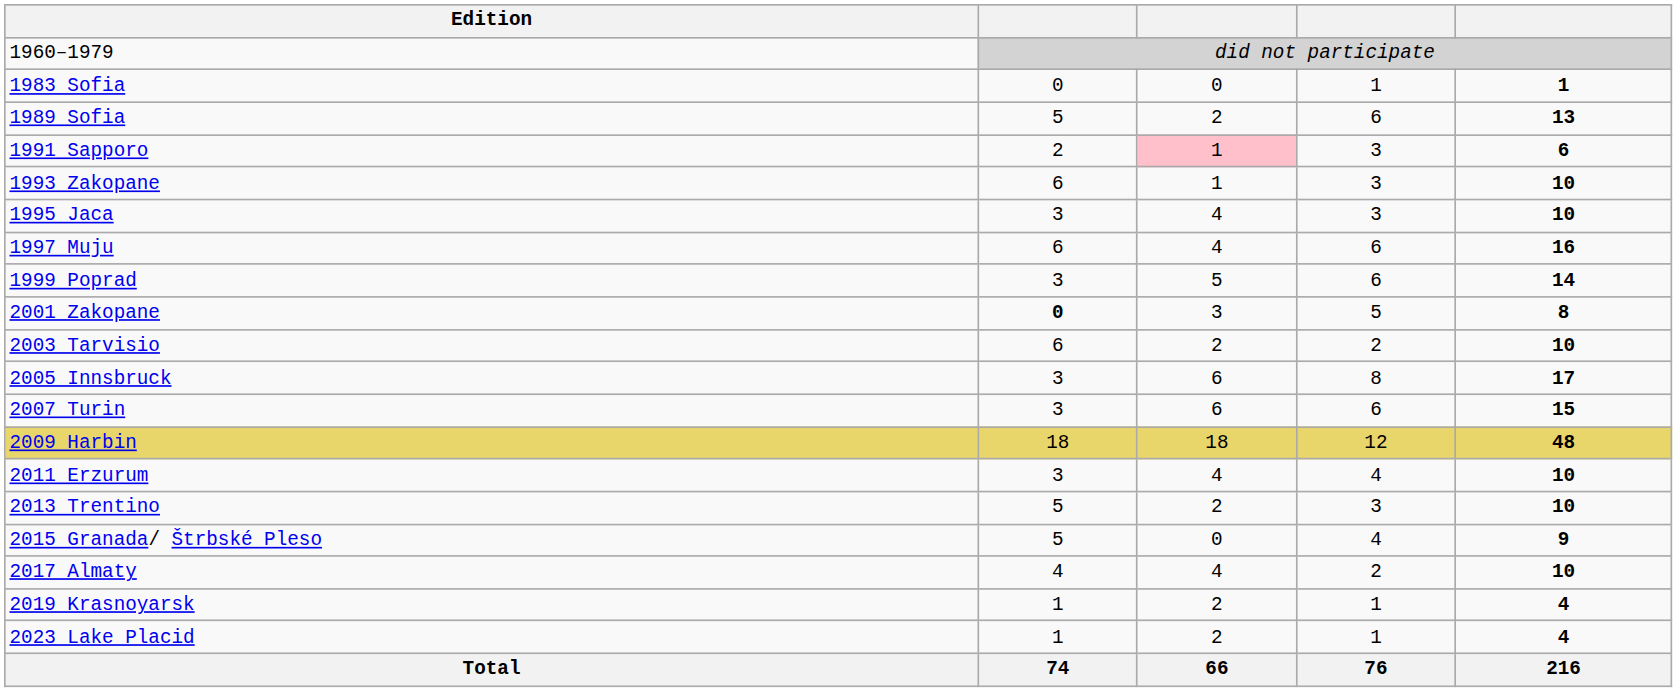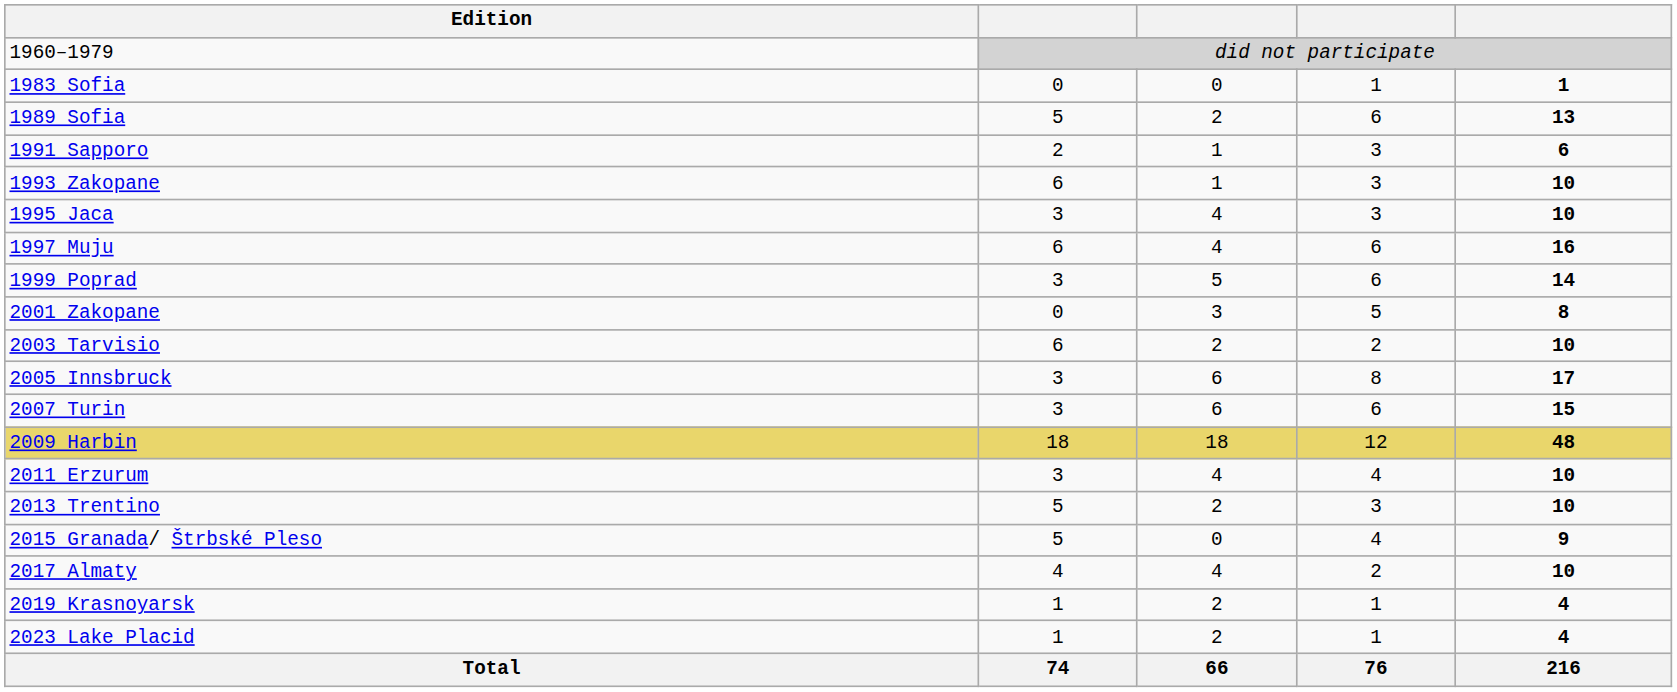(1217, 150) pink background -> (1217, 150) no background
(1058, 313) bold -> (1058, 313) normal
